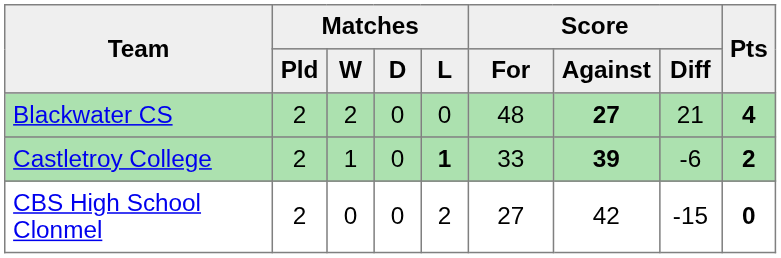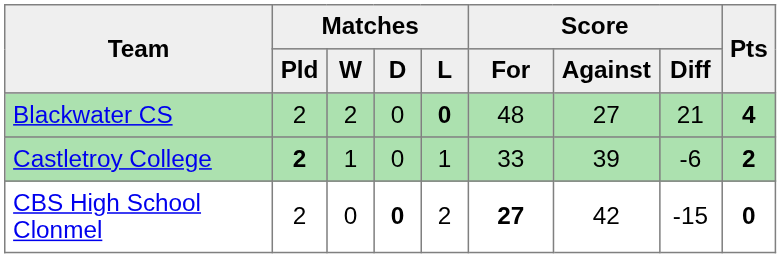(445, 114) normal -> (445, 114) bold
(606, 114) bold -> (606, 114) normal
(300, 158) normal -> (300, 158) bold
(445, 158) bold -> (445, 158) normal
(606, 158) bold -> (606, 158) normal
(398, 216) normal -> (398, 216) bold
(511, 216) normal -> (511, 216) bold
